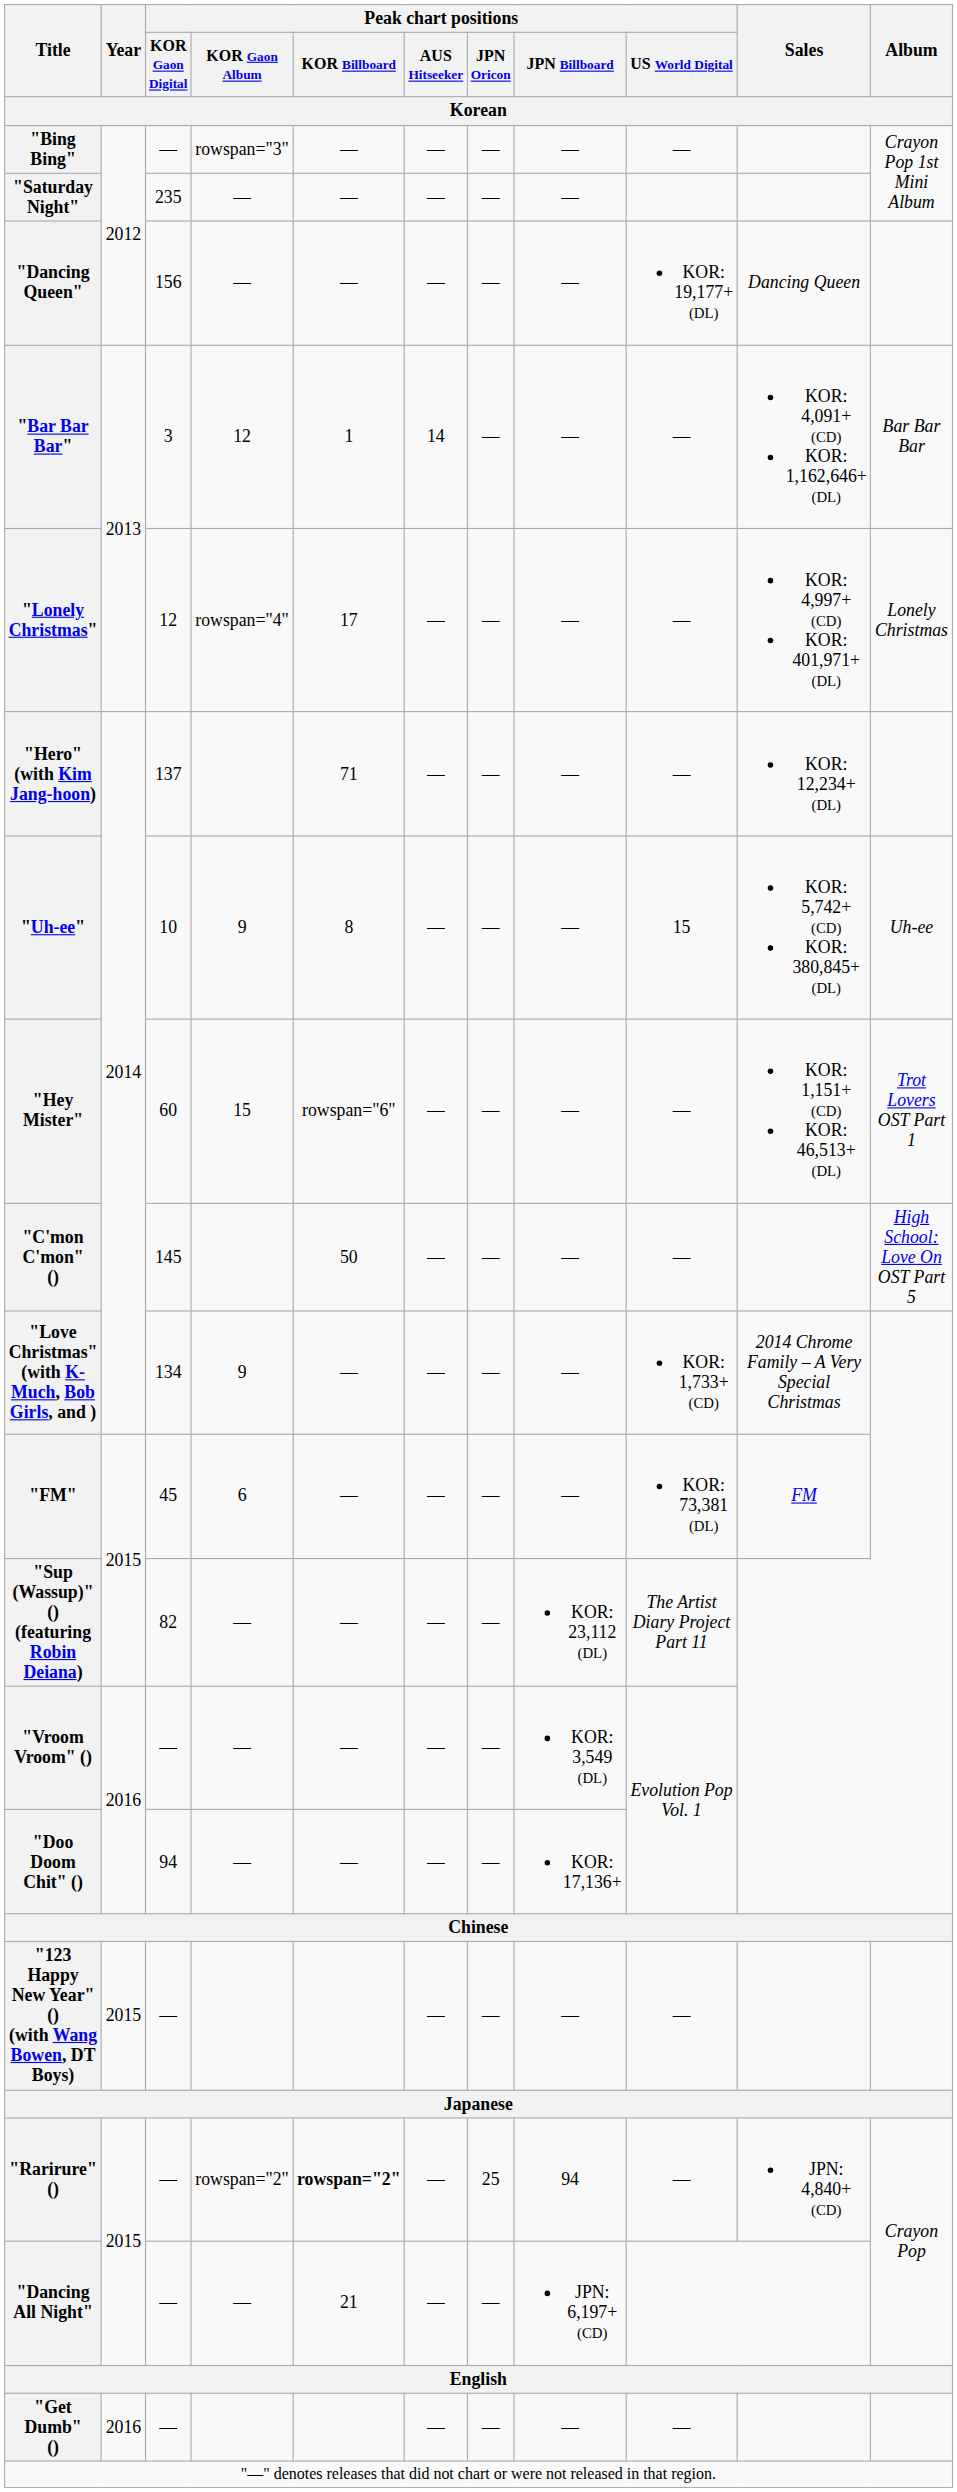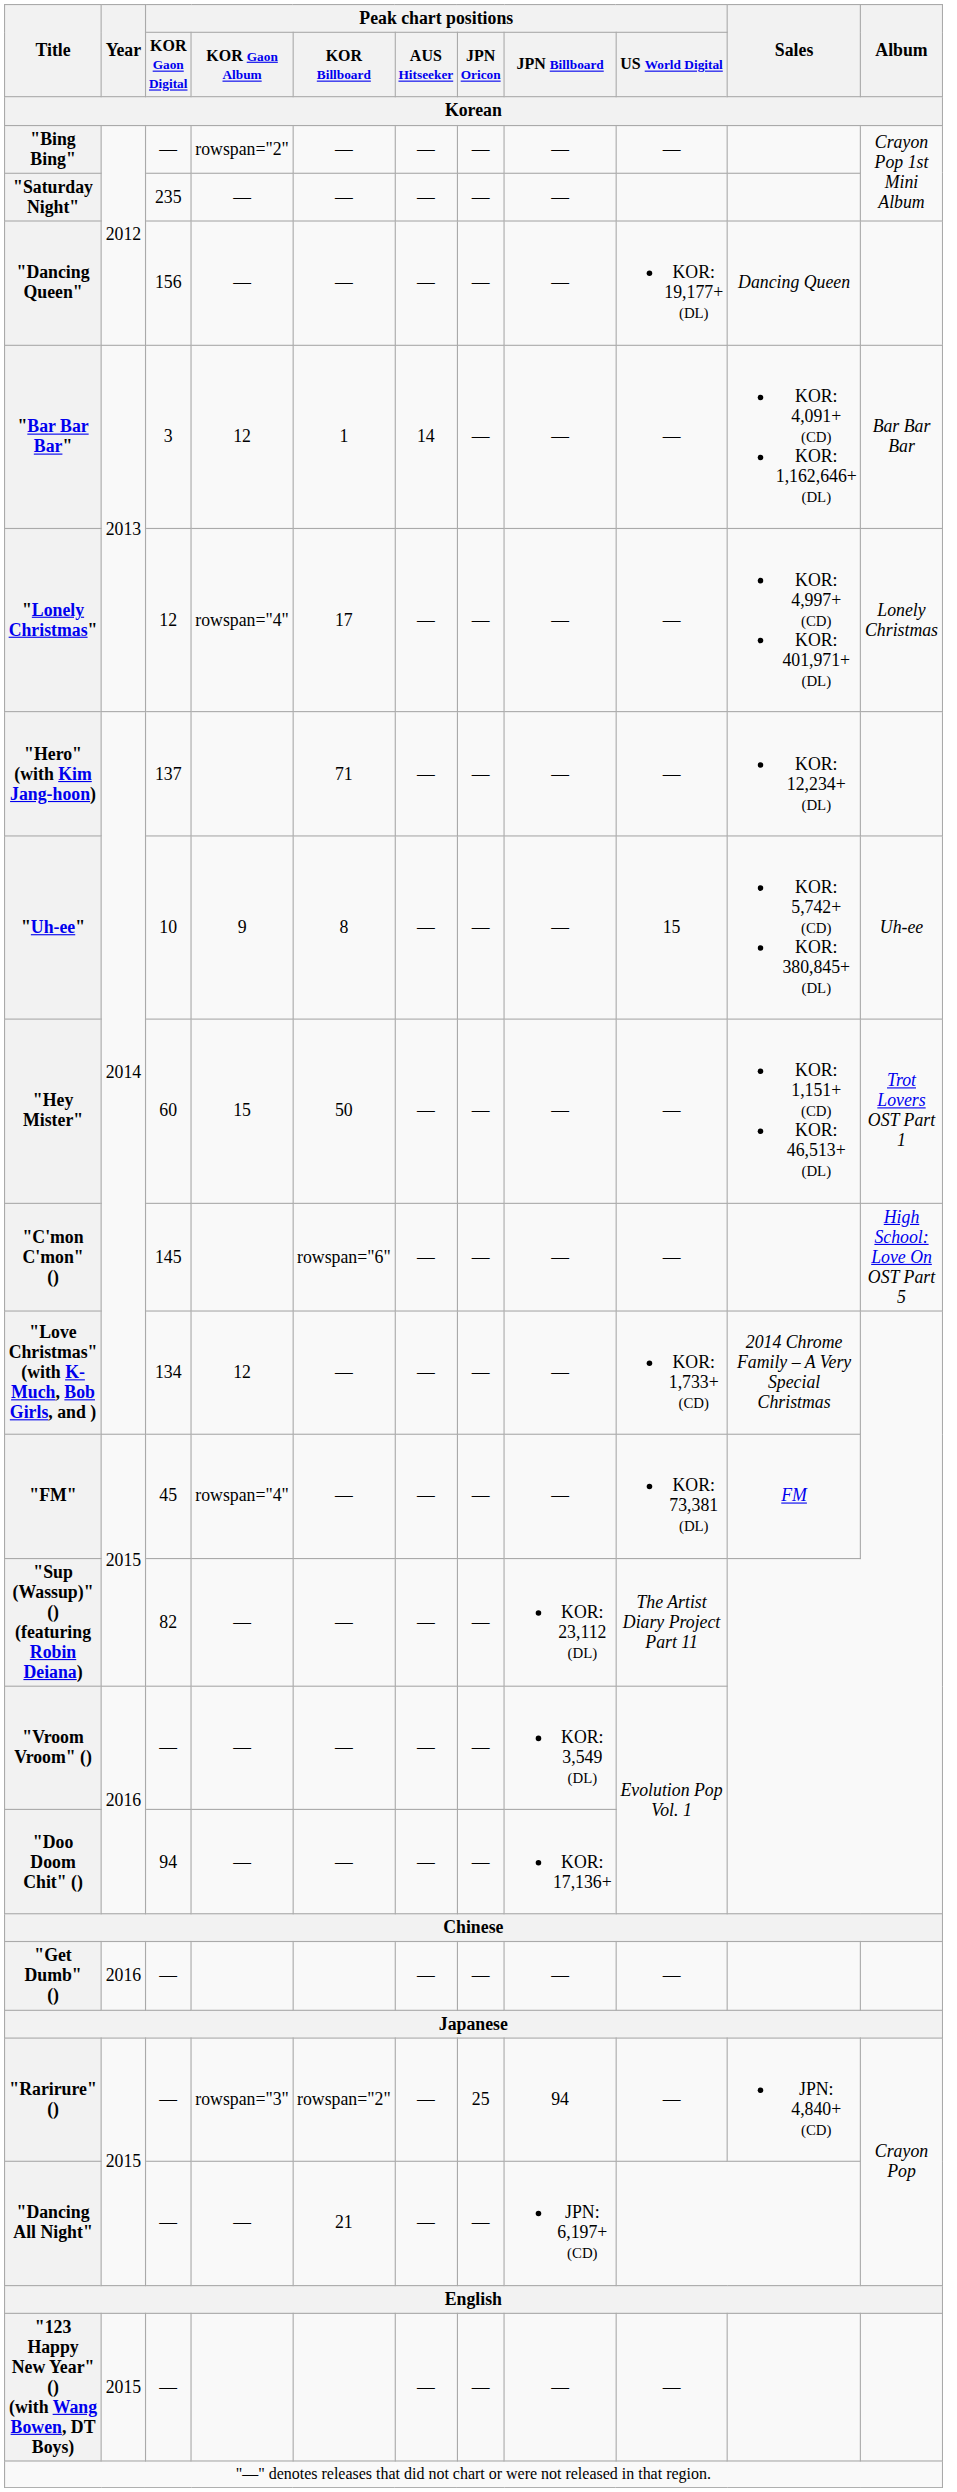(242, 149) rowspan="3" -> (242, 149) rowspan="2"
(349, 1110) rowspan="6" -> (344, 1110) 50
(349, 1256) 50 -> (344, 1256) rowspan="6"
(242, 1372) 9 -> (242, 1372) 12
(242, 1496) 6 -> (242, 1496) rowspan="4"
rows swapped: (53, 2015) <-> (53, 2427)
(242, 2179) rowspan="2" -> (242, 2099) rowspan="3"
(349, 2179) bold -> (344, 2099) normal
